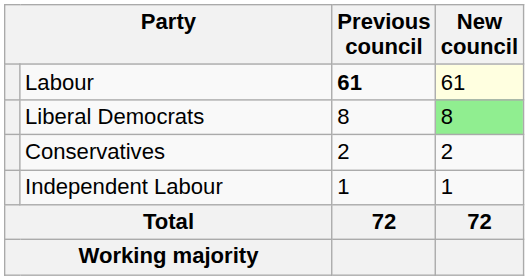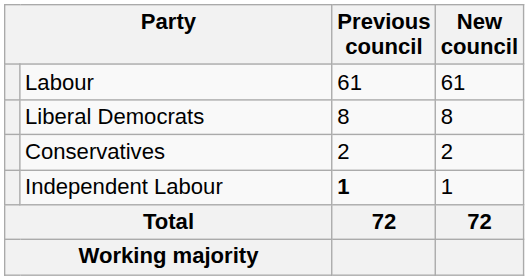(350, 81) bold -> (350, 81) normal
(453, 81) lightyellow background -> (453, 81) no background
(447, 116) lightgreen background -> (447, 116) no background
(344, 186) normal -> (344, 186) bold
